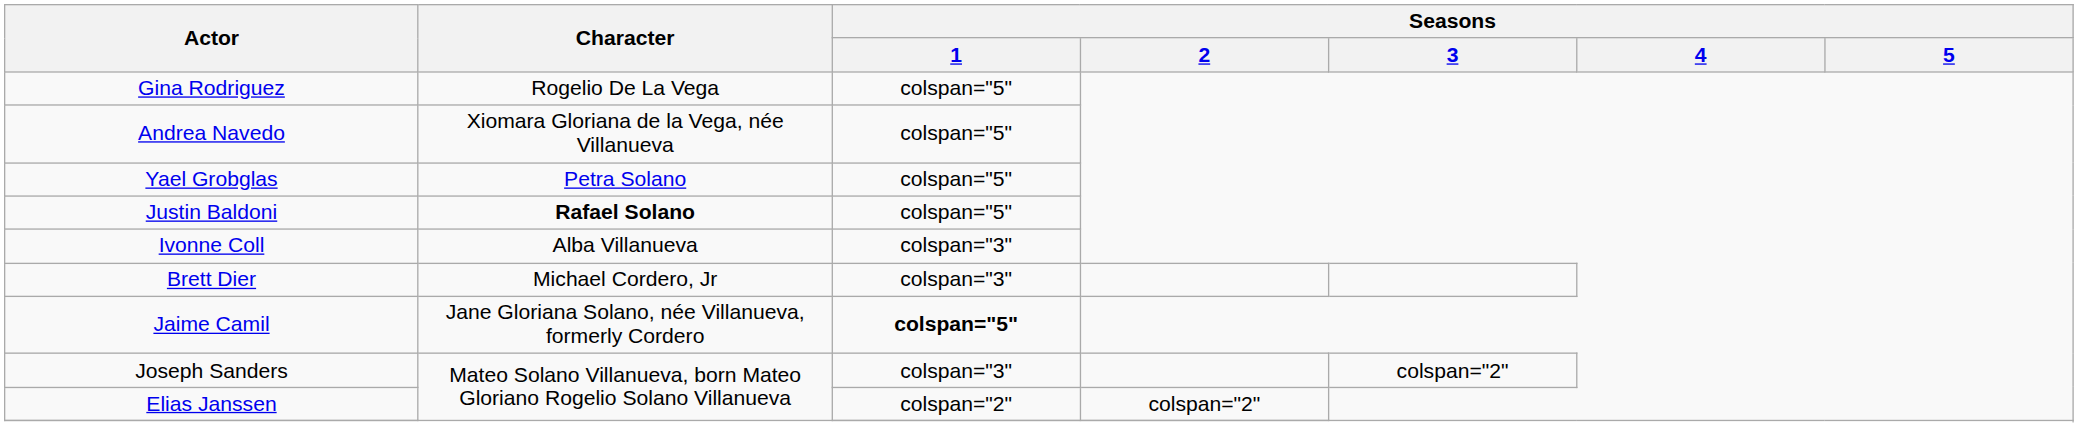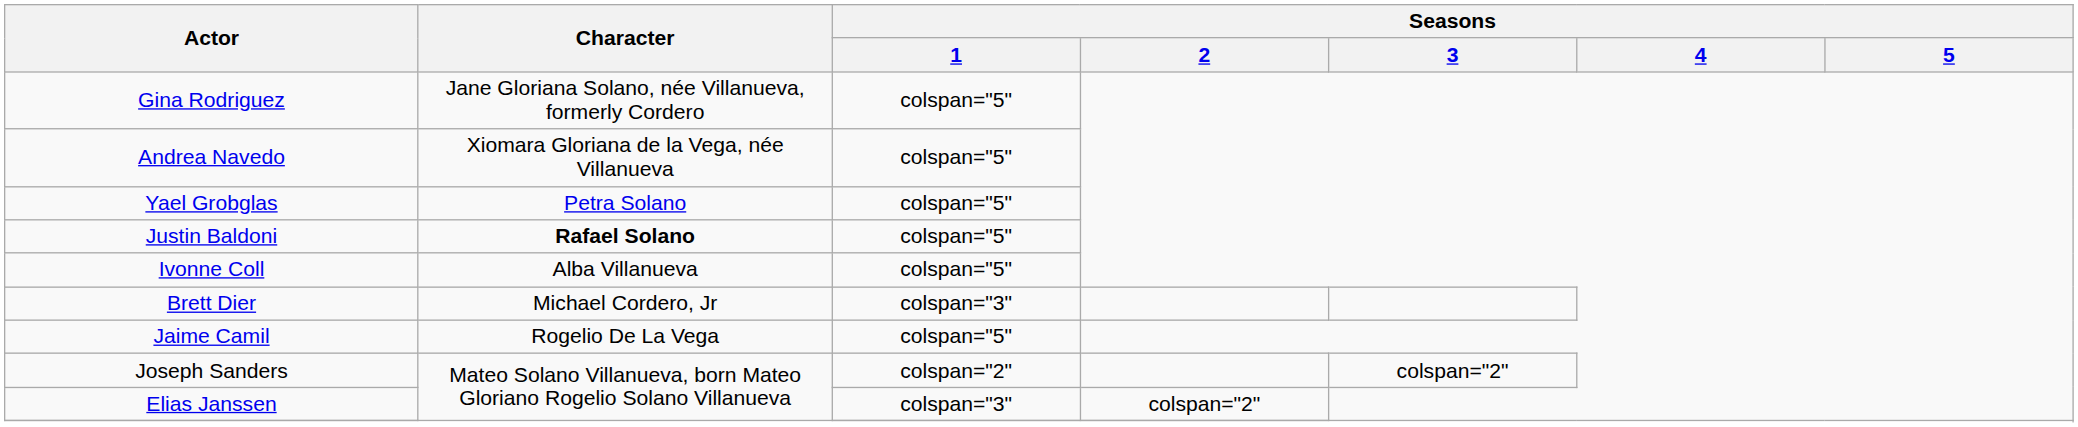(625, 88) Rogelio De La Vega -> (625, 100) Jane Gloriana Solano, née Villanueva, formerly Cordero
(956, 245) colspan="3" -> (956, 269) colspan="5"
(625, 324) Jane Gloriana Solano, née Villanueva, formerly Cordero -> (625, 336) Rogelio De La Vega
(956, 324) bold -> (956, 336) normal
(956, 370) colspan="3" -> (956, 370) colspan="2"
(956, 403) colspan="2" -> (956, 403) colspan="3"
